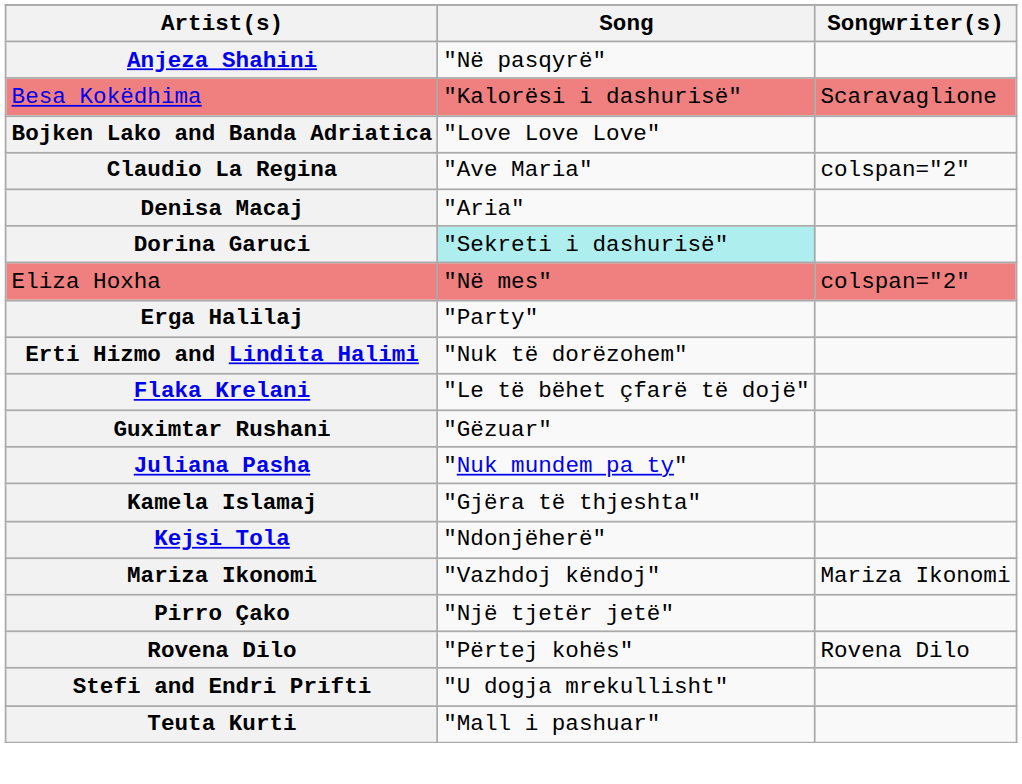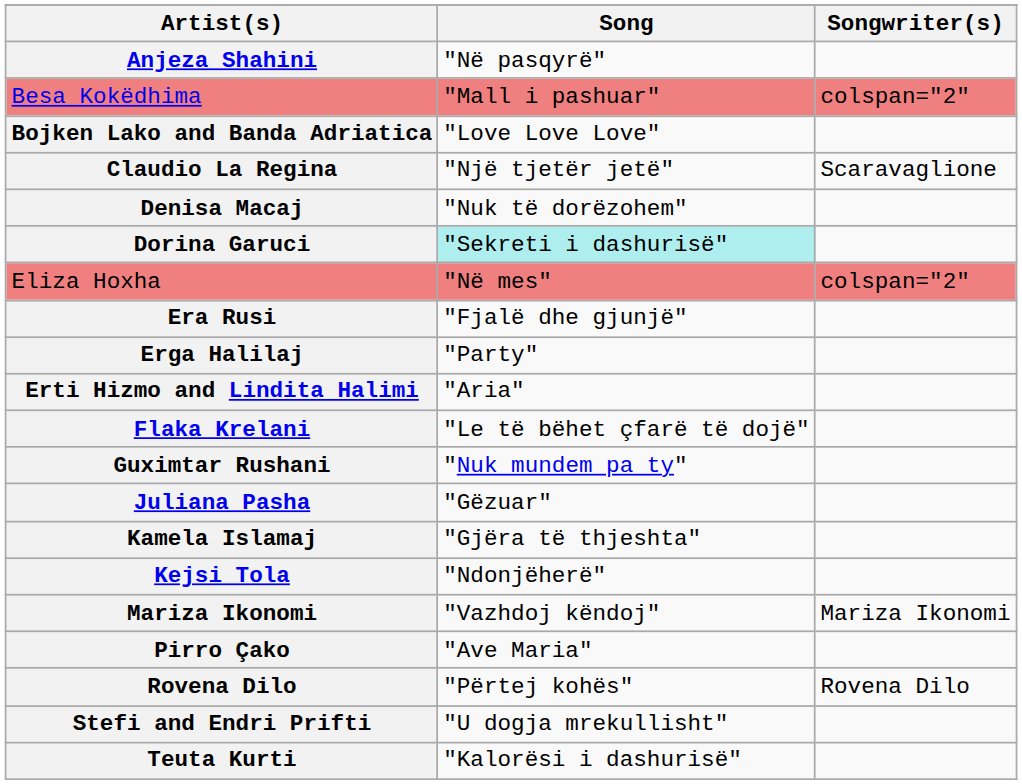(593, 97) "Kalorësi i dashurisë" -> (552, 97) "Mall i pashuar"
(909, 97) Scaravaglione -> (895, 97) colspan="2"
(518, 171) "Ave Maria" -> (559, 171) "Një tjetër jetë"
(895, 171) colspan="2" -> (909, 171) Scaravaglione
(484, 208) "Aria" -> (565, 208) "Nuk të dorëzohem"
+ row: (222, 318)
(565, 355) "Nuk të dorëzohem" -> (484, 392) "Aria"
(497, 429) "Gëzuar" -> (565, 466) "Nuk mundem pa ty"
(565, 466) "Nuk mundem pa ty" -> (497, 503) "Gëzuar"
(559, 613) "Një tjetër jetë" -> (518, 650) "Ave Maria"
(552, 724) "Mall i pashuar" -> (593, 761) "Kalorësi i dashurisë"
